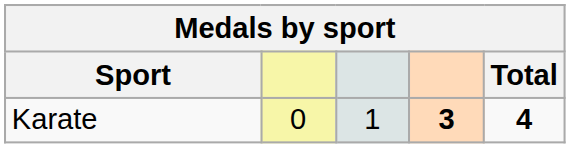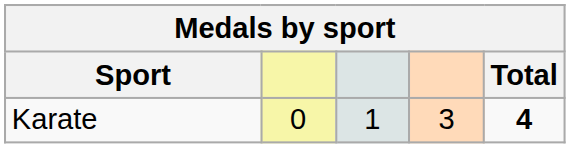(447, 120) bold -> (447, 120) normal
